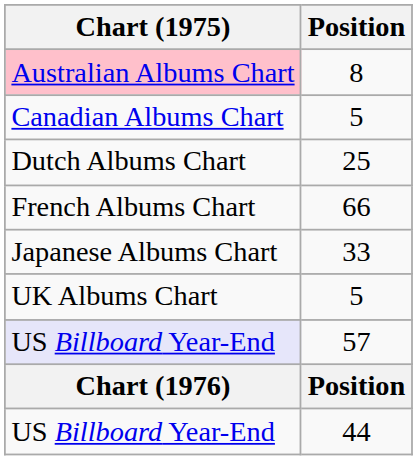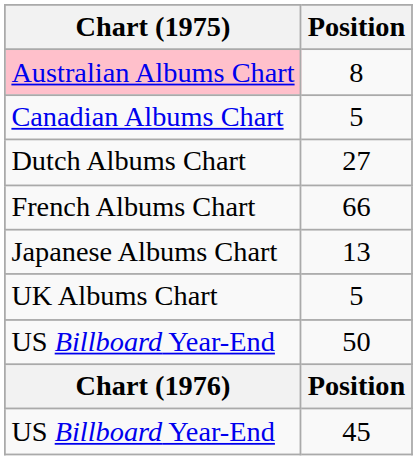(356, 161) 25 -> (356, 161) 27
(356, 251) 33 -> (356, 251) 13
(143, 341) lavender background -> (143, 341) no background
(356, 341) 57 -> (356, 341) 50
(356, 431) 44 -> (356, 431) 45
